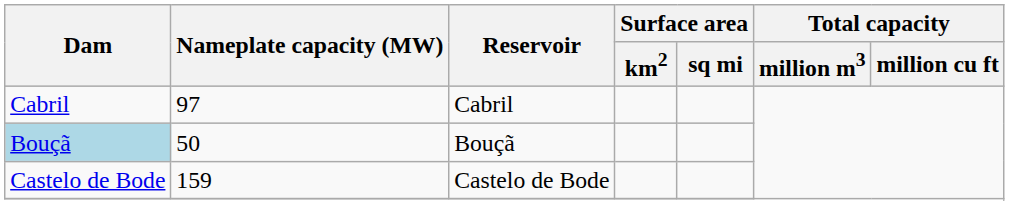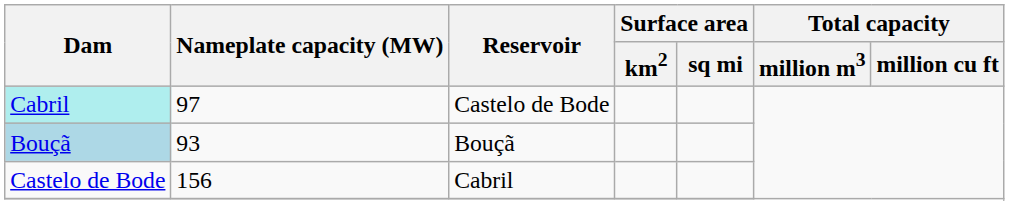(40, 104) no background -> (40, 104) paleturquoise background
(484, 104) Cabril -> (532, 104) Castelo de Bode
(188, 142) 50 -> (188, 142) 93
(194, 179) 159 -> (194, 179) 156
(532, 179) Castelo de Bode -> (484, 179) Cabril
